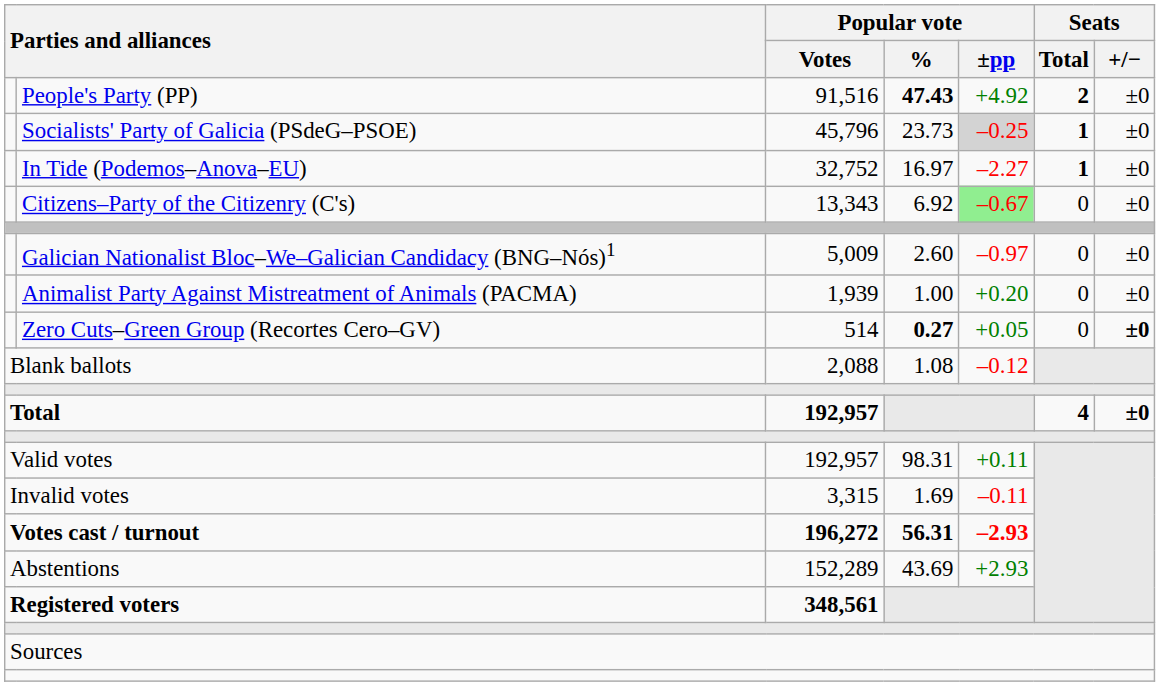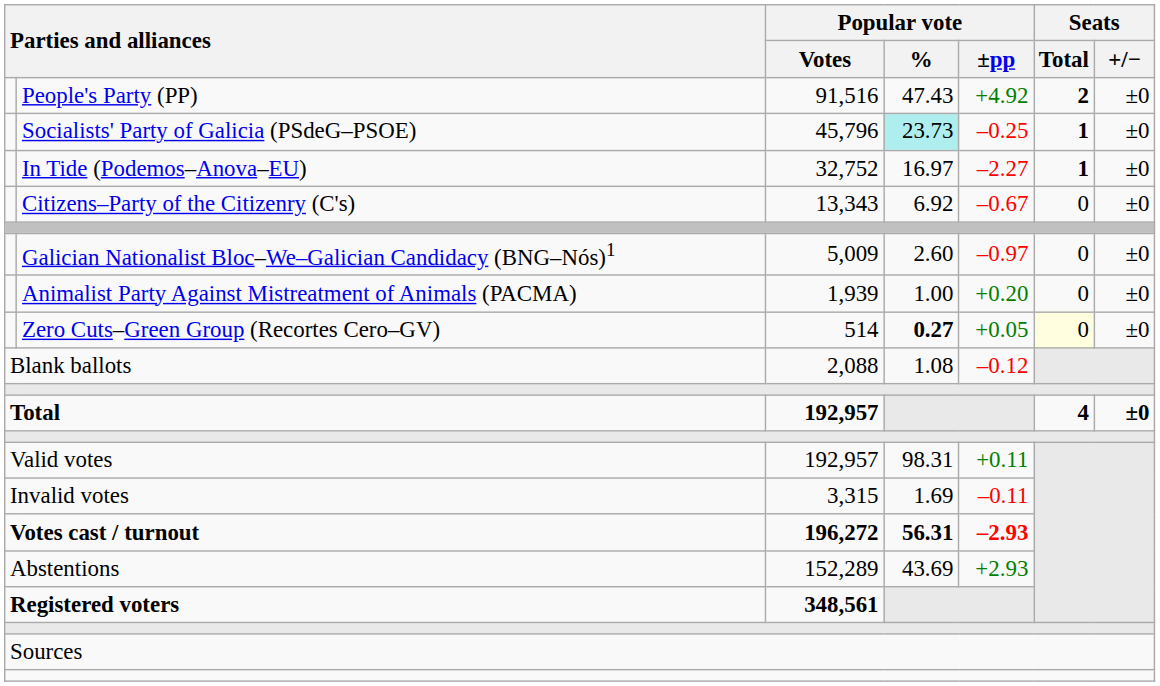(928, 95) bold -> (928, 95) normal
(928, 131) no background -> (928, 131) paleturquoise background
(1003, 131) lightgrey background -> (1003, 131) no background
(1003, 204) lightgreen background -> (1003, 204) no background
(1083, 329) no background -> (1083, 329) lightyellow background
(1138, 329) bold -> (1138, 329) normal
